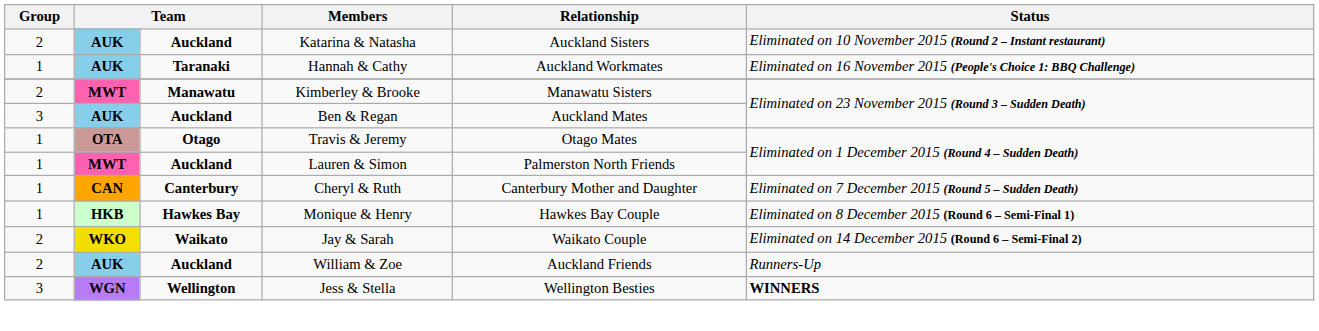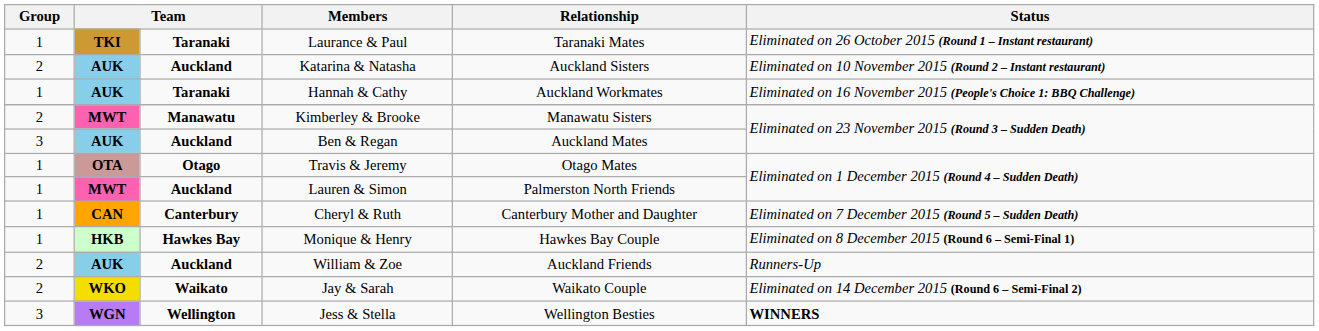+ row: (358, 41)
rows swapped: (358, 239) <-> (358, 264)
